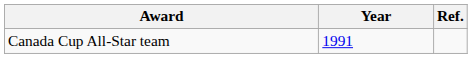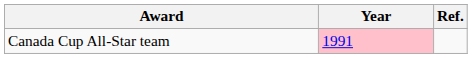(338, 41) no background -> (338, 41) pink background
